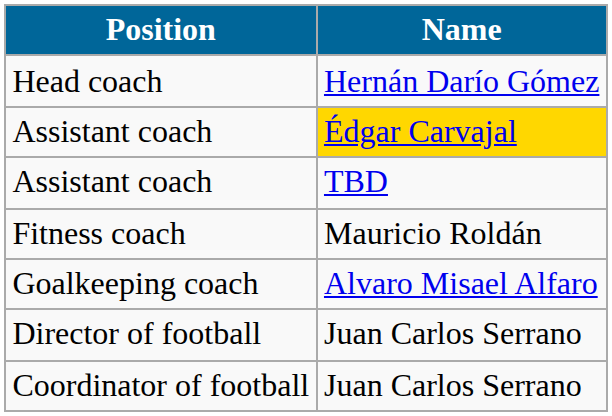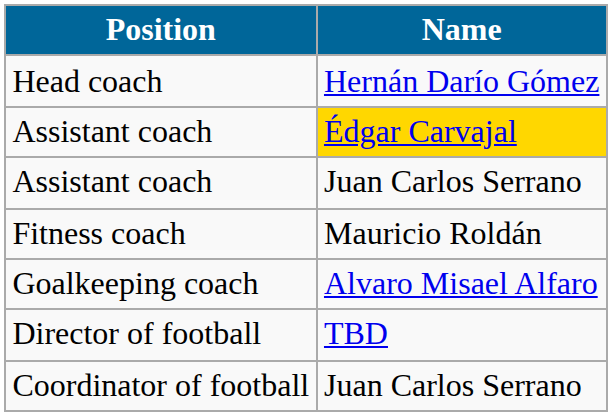(356, 182) TBD -> (453, 182) Juan Carlos Serrano
(453, 334) Juan Carlos Serrano -> (356, 334) TBD
